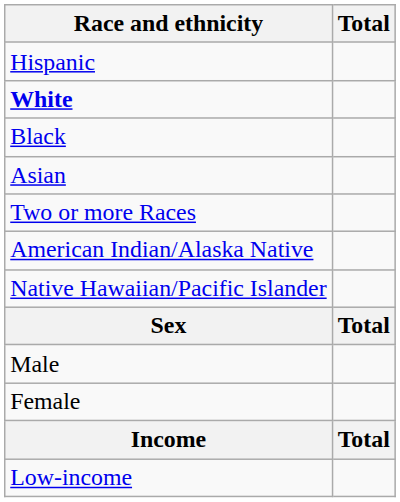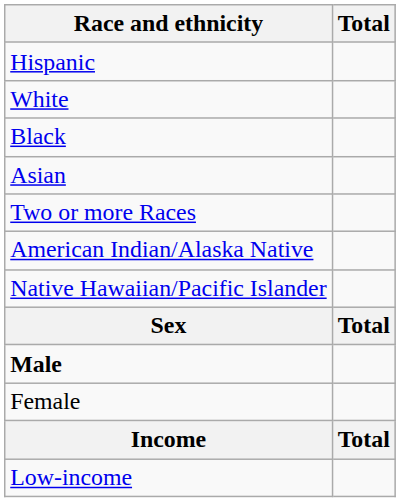(41, 99) bold -> (39, 99) normal
(35, 363) normal -> (36, 363) bold
